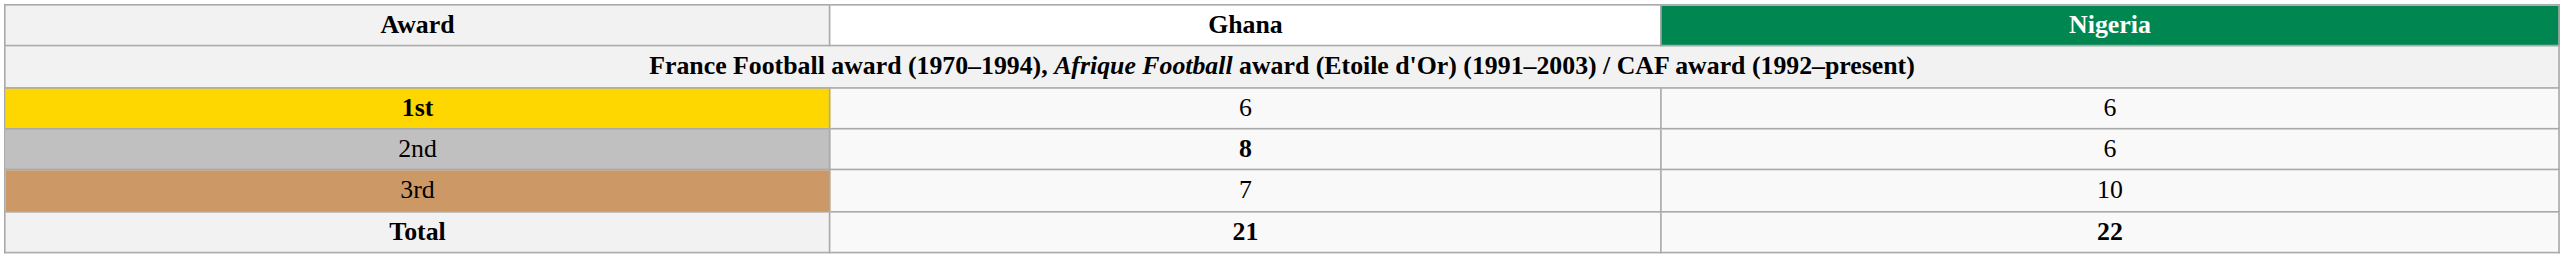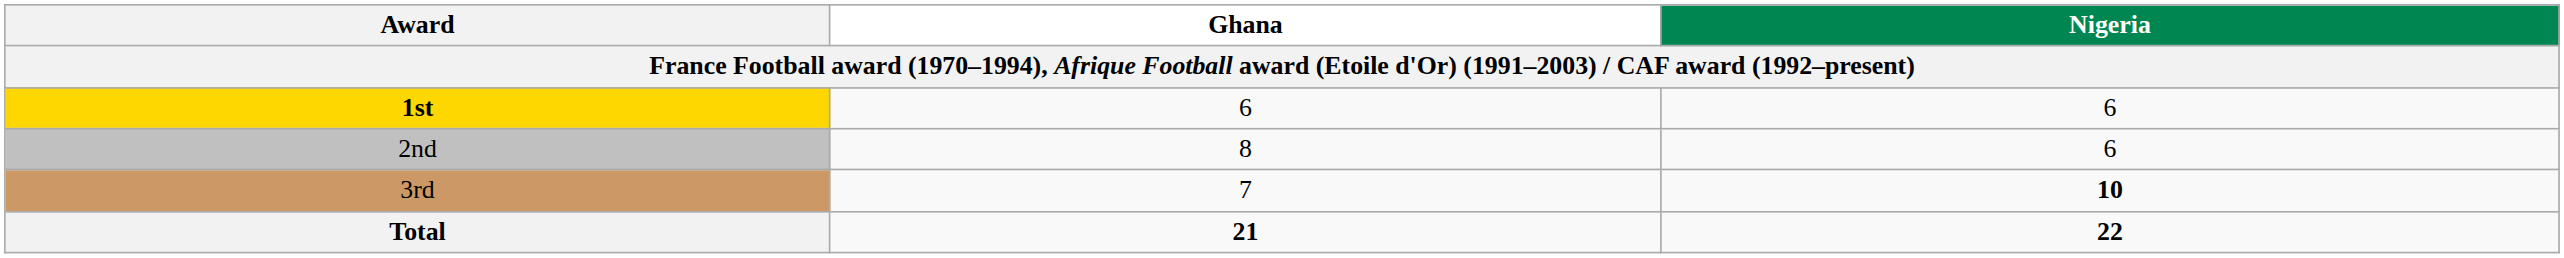(1245, 148) bold -> (1245, 148) normal
(2110, 189) normal -> (2110, 189) bold
